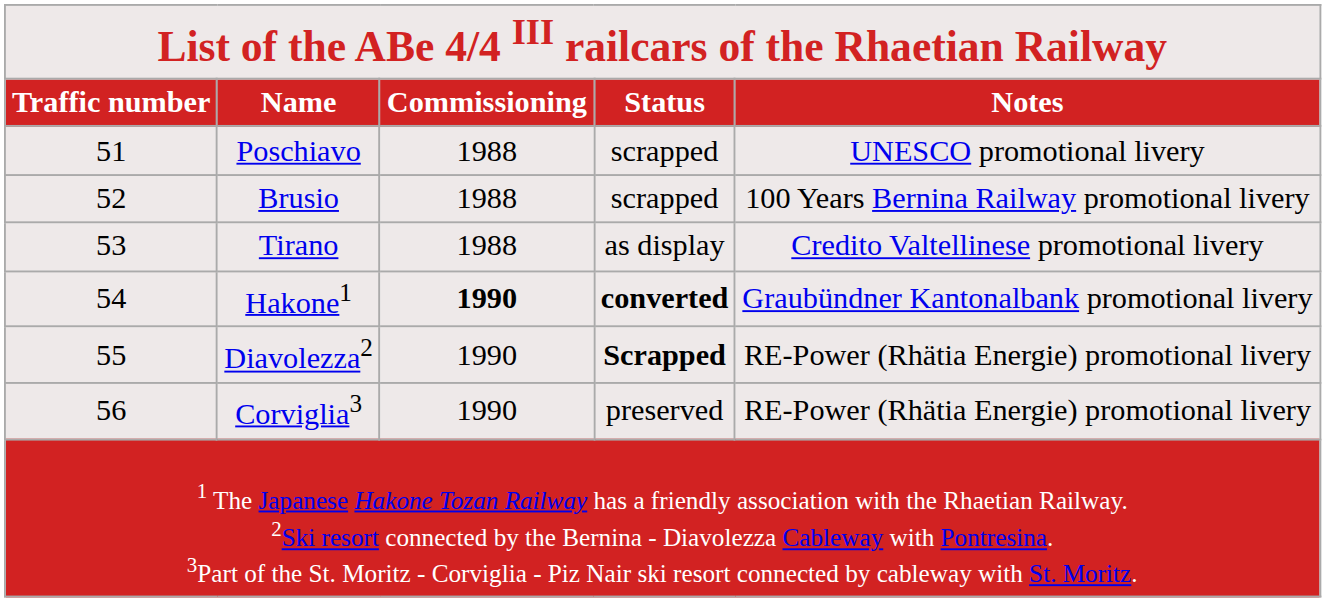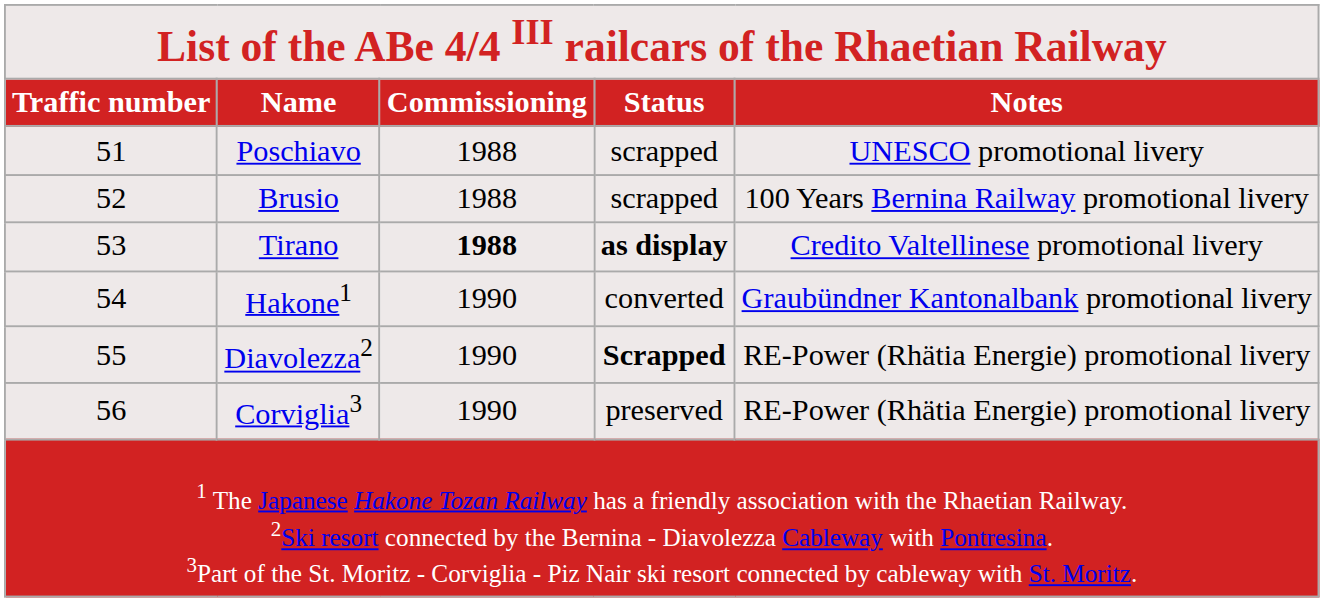(487, 246) normal -> (487, 246) bold
(665, 246) normal -> (664, 246) bold
(487, 298) bold -> (487, 298) normal
(665, 298) bold -> (664, 298) normal
